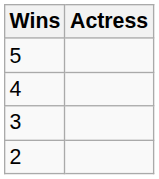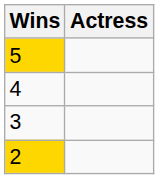(15, 55) no background -> (15, 55) gold background
(15, 156) no background -> (15, 156) gold background
